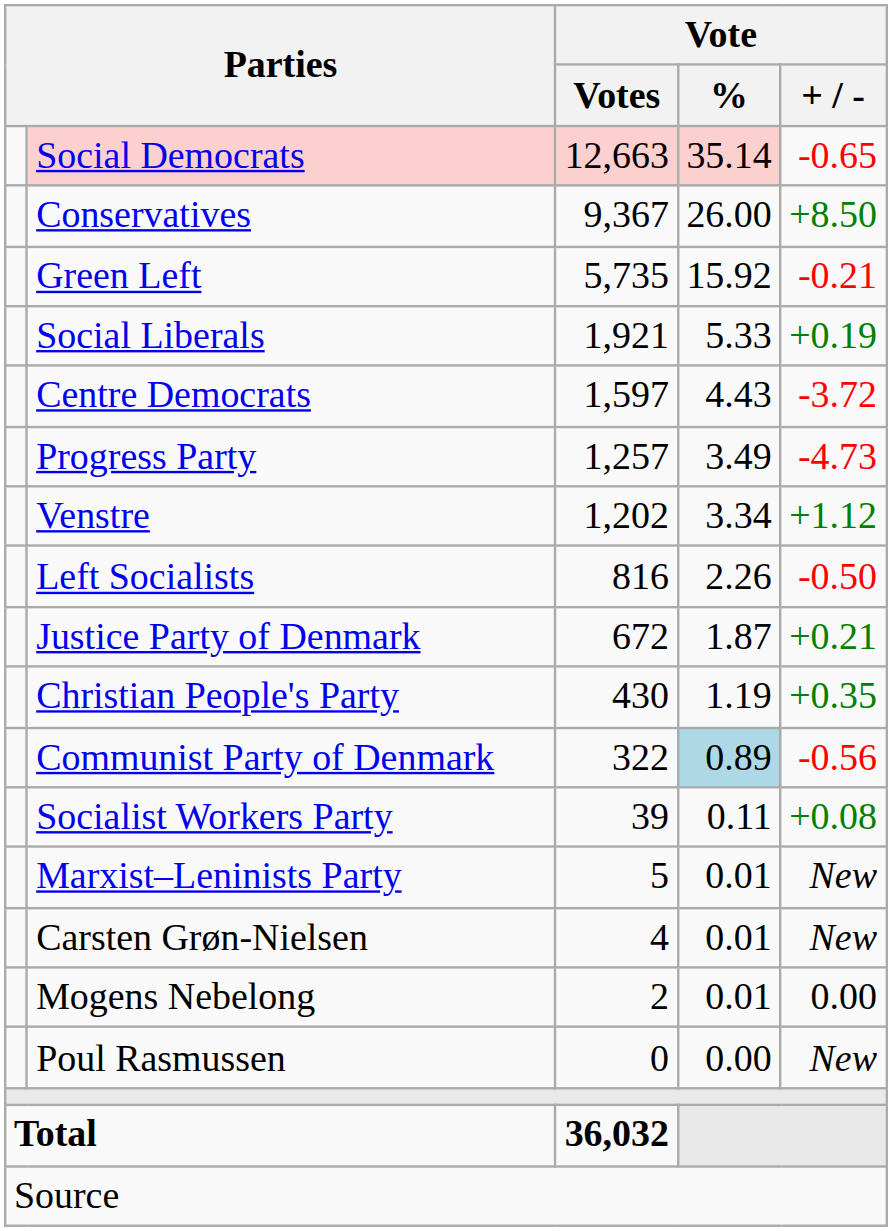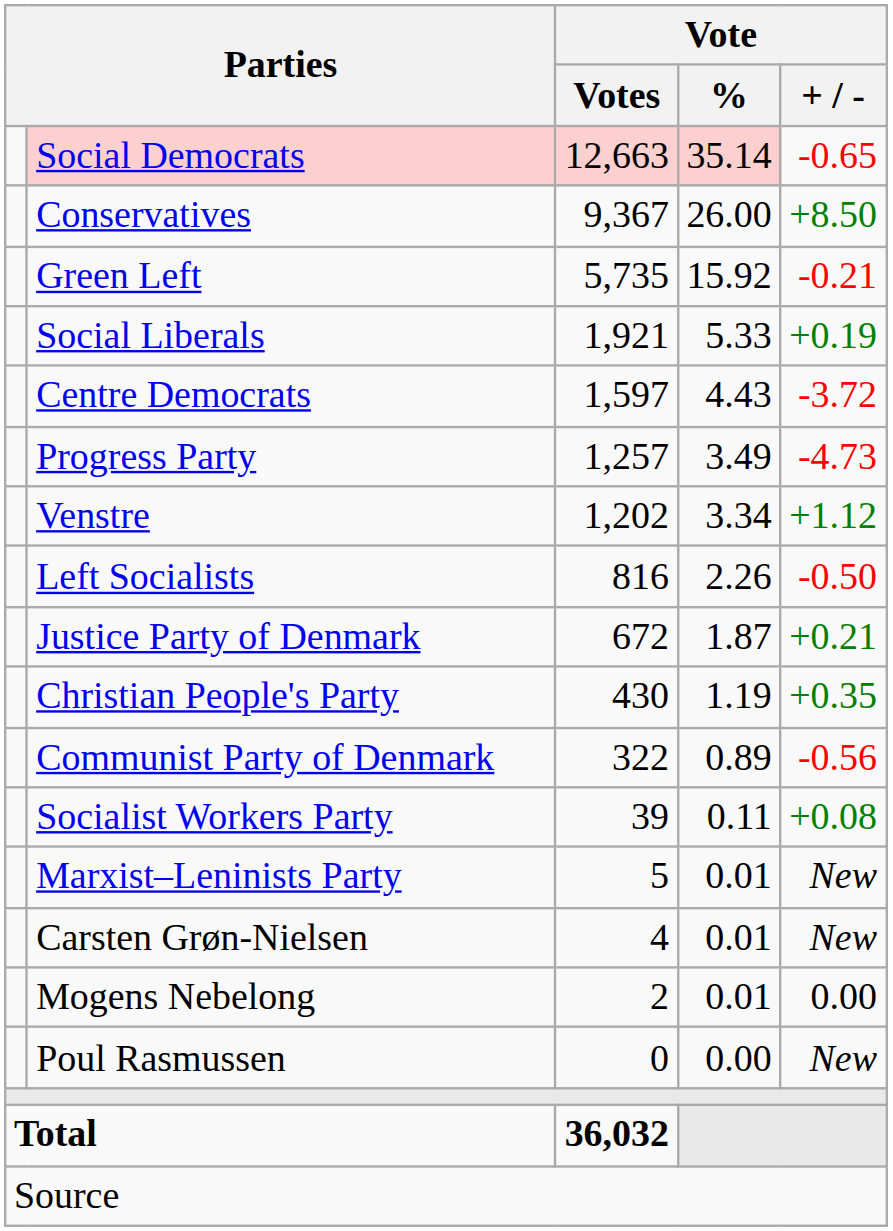(739, 756) lightblue background -> (739, 756) no background
